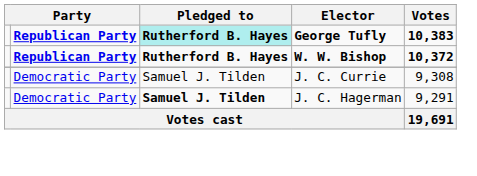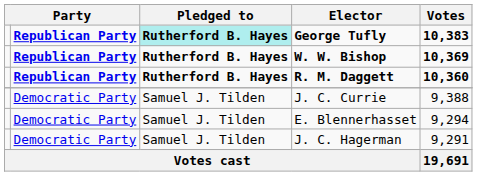(431, 56) 10,372 -> (446, 56) 10,369
+ row: (344, 77)
(434, 77) 9,308 -> (450, 98) 9,388
+ row: (356, 119)
(204, 98) bold -> (204, 139) normal
